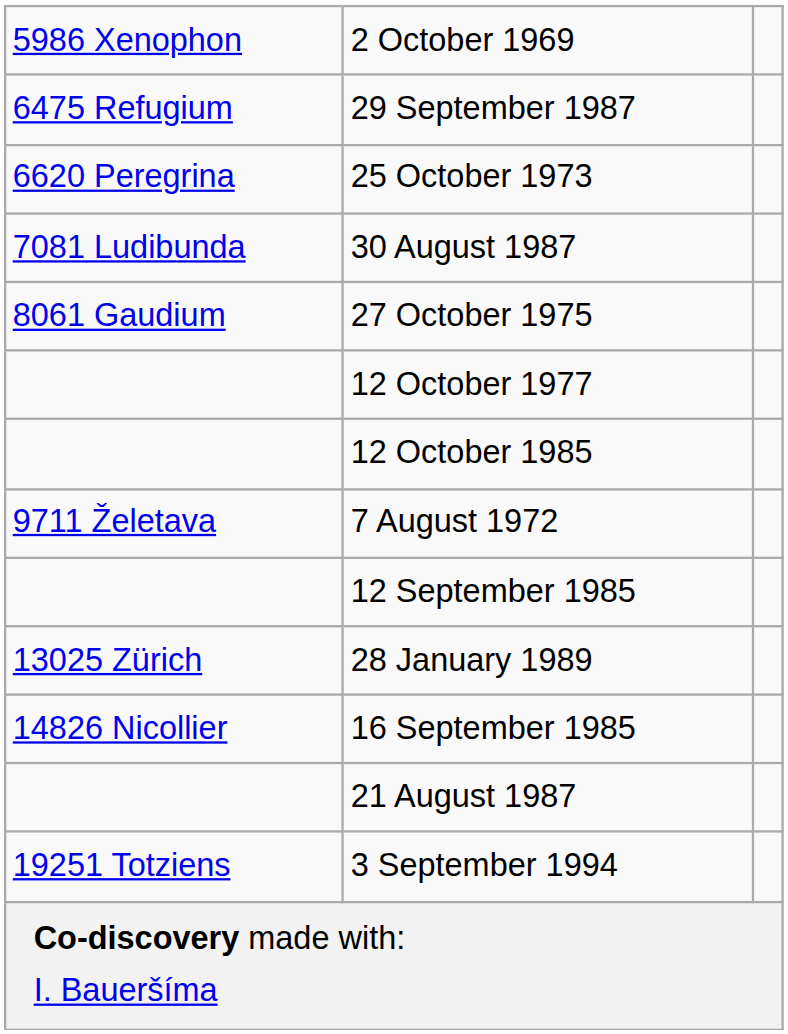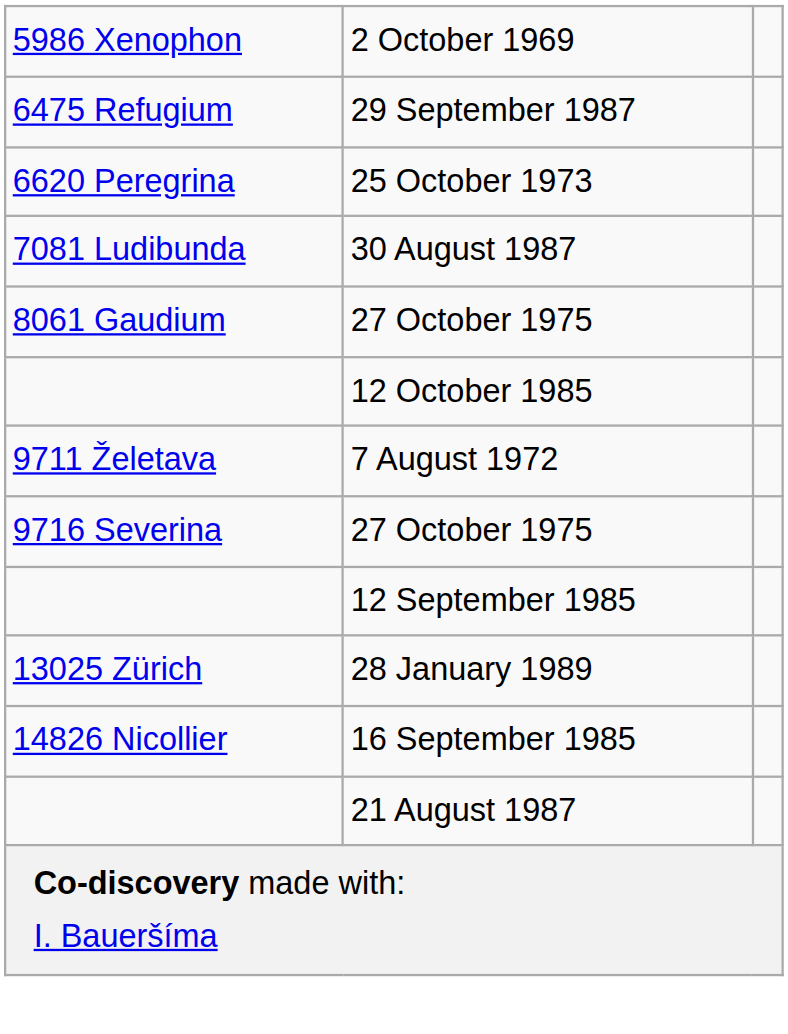- row: (174, 385)
+ row: (117, 529)
- row: (122, 865)
